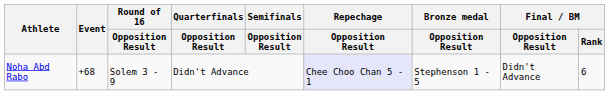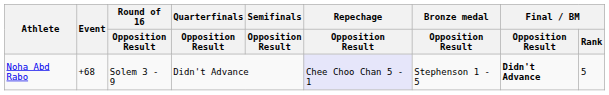(521, 72) normal -> (521, 72) bold
(584, 72) 6 -> (584, 72) 5
